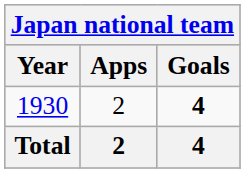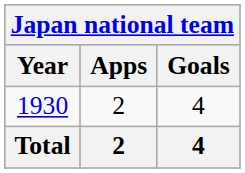(198, 106) bold -> (198, 106) normal
